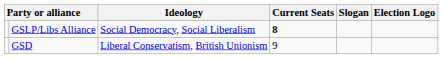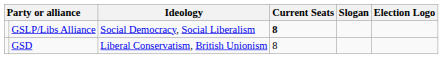(275, 45) 9 -> (275, 45) 8
